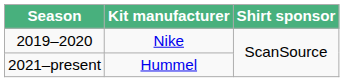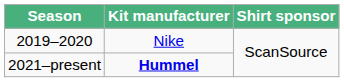(169, 64) normal -> (169, 64) bold
